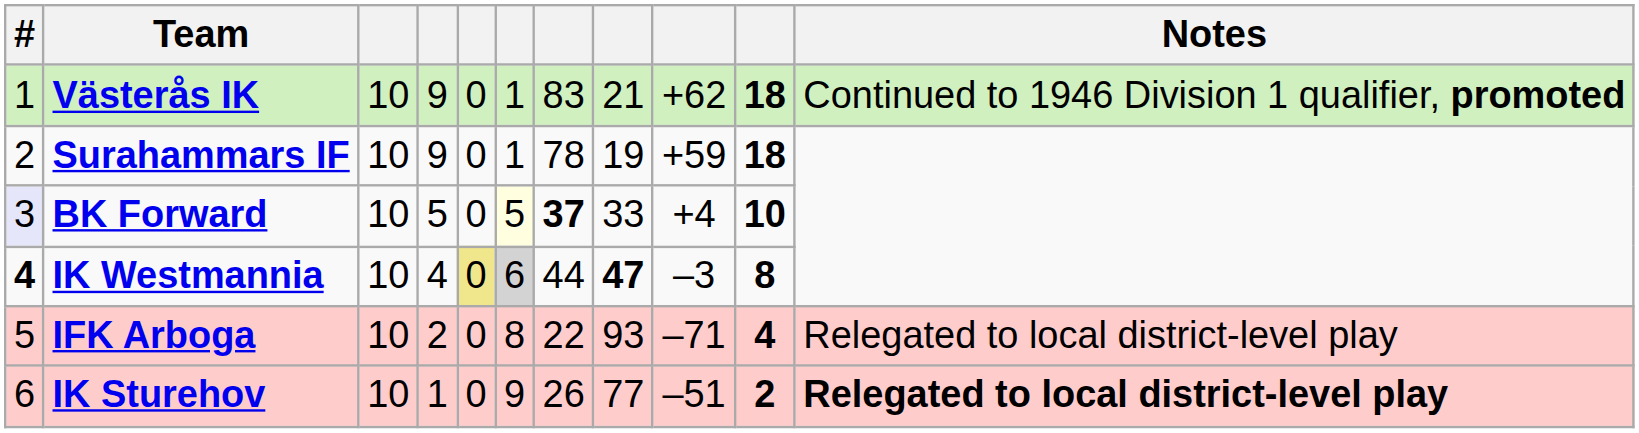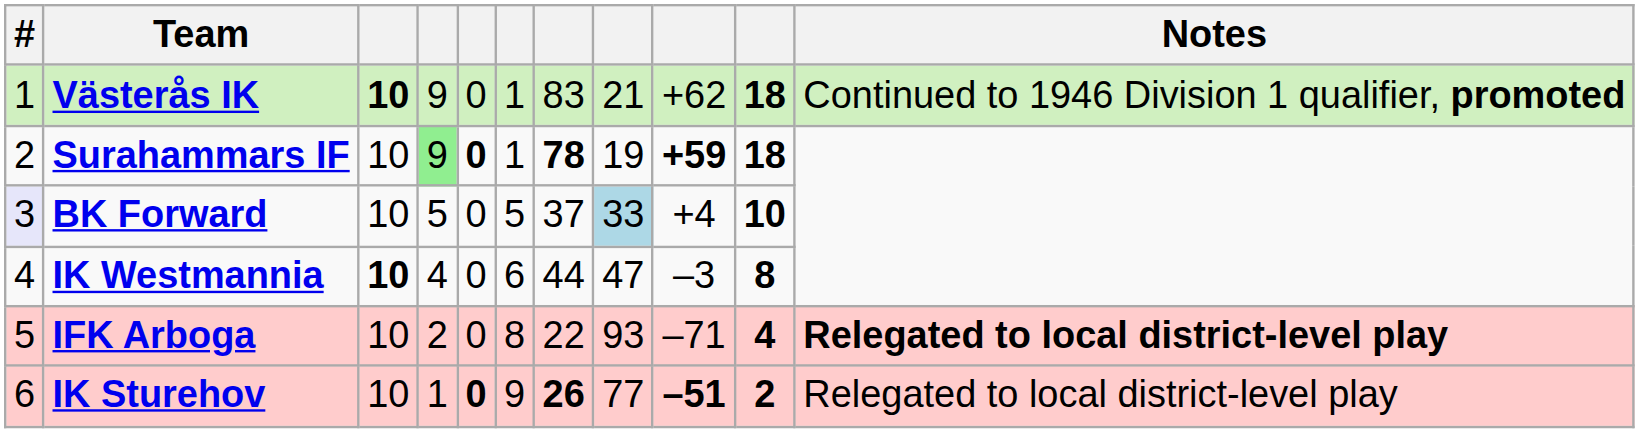(388, 94) normal -> (388, 94) bold
(437, 154) no background -> (437, 154) lightgreen background
(476, 154) normal -> (476, 154) bold
(564, 154) normal -> (564, 154) bold
(694, 154) normal -> (694, 154) bold
(515, 214) lightyellow background -> (515, 214) no background
(564, 214) bold -> (564, 214) normal
(623, 214) no background -> (623, 214) lightblue background
(24, 275) bold -> (24, 275) normal
(388, 275) normal -> (388, 275) bold
(476, 275) khaki background -> (476, 275) no background
(515, 275) lightgrey background -> (515, 275) no background
(623, 275) bold -> (623, 275) normal
(1101, 335) normal -> (1126, 335) bold
(476, 395) normal -> (476, 395) bold
(564, 395) normal -> (564, 395) bold
(694, 395) normal -> (694, 395) bold
(1126, 395) bold -> (1101, 395) normal
